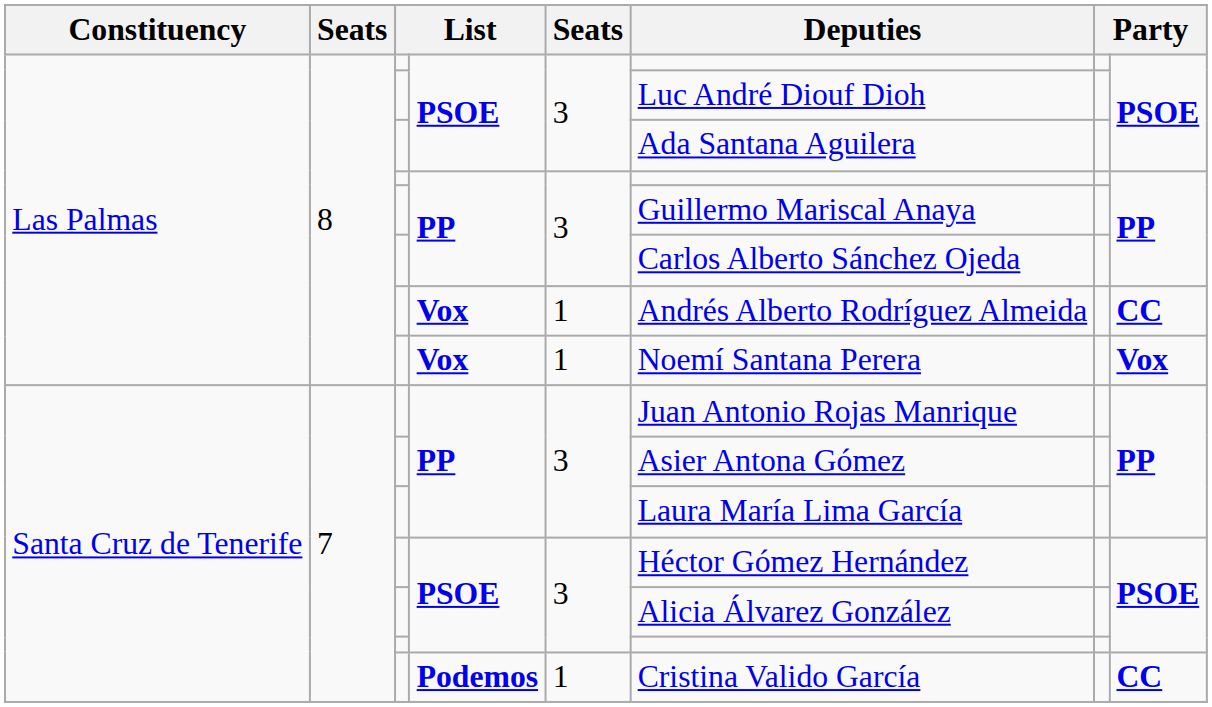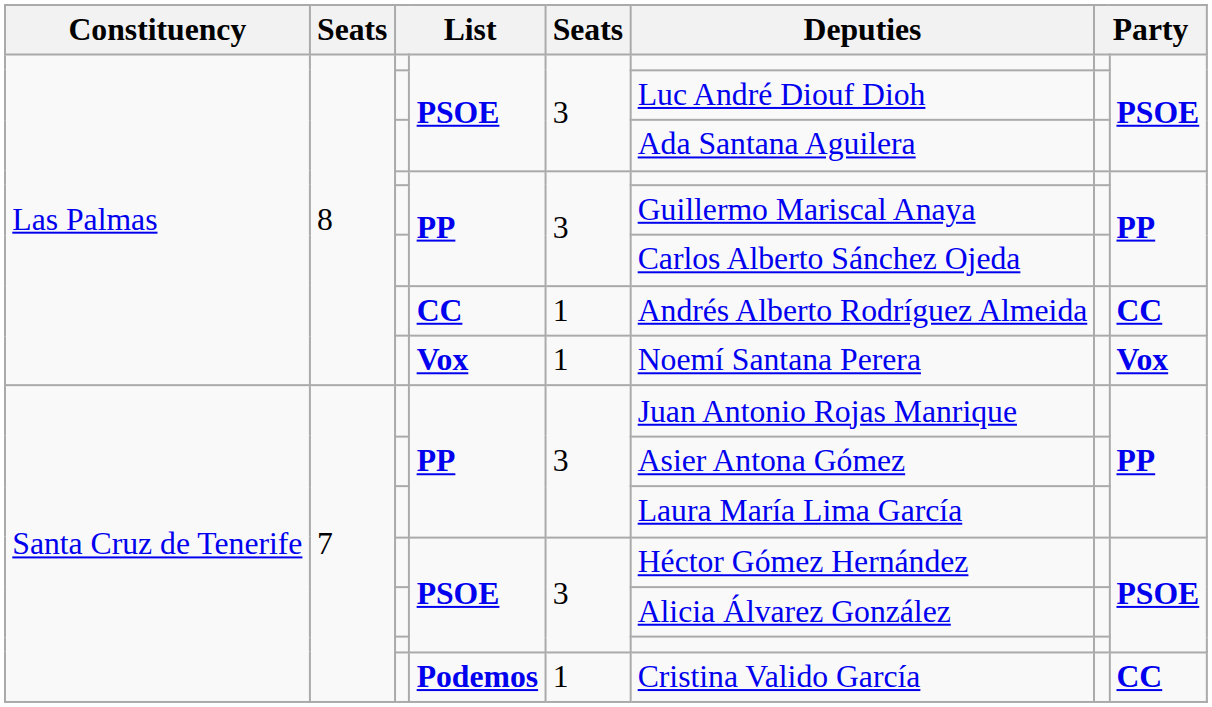(442, 310) Vox -> (440, 310) CC
